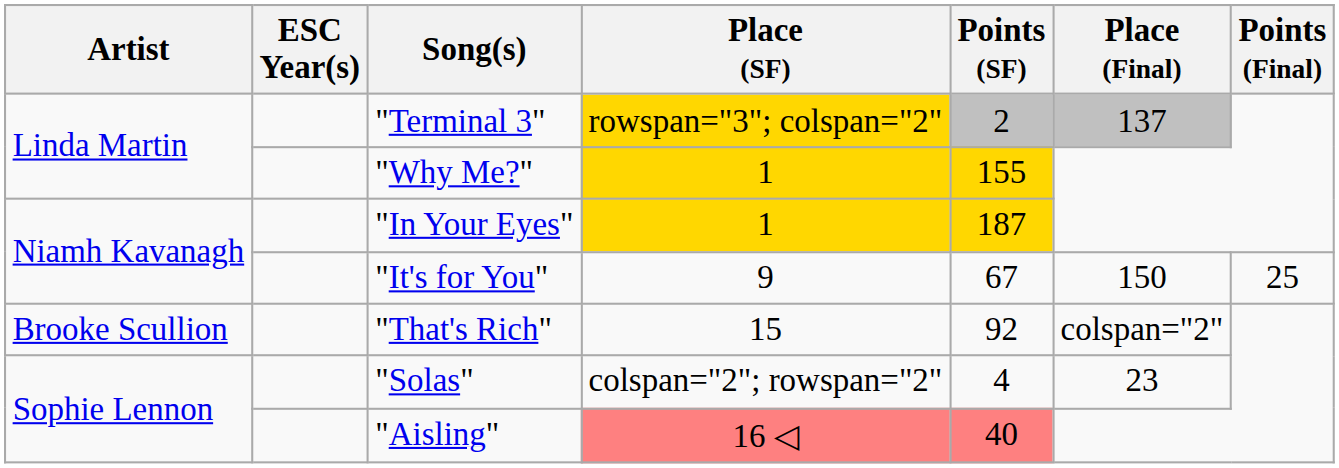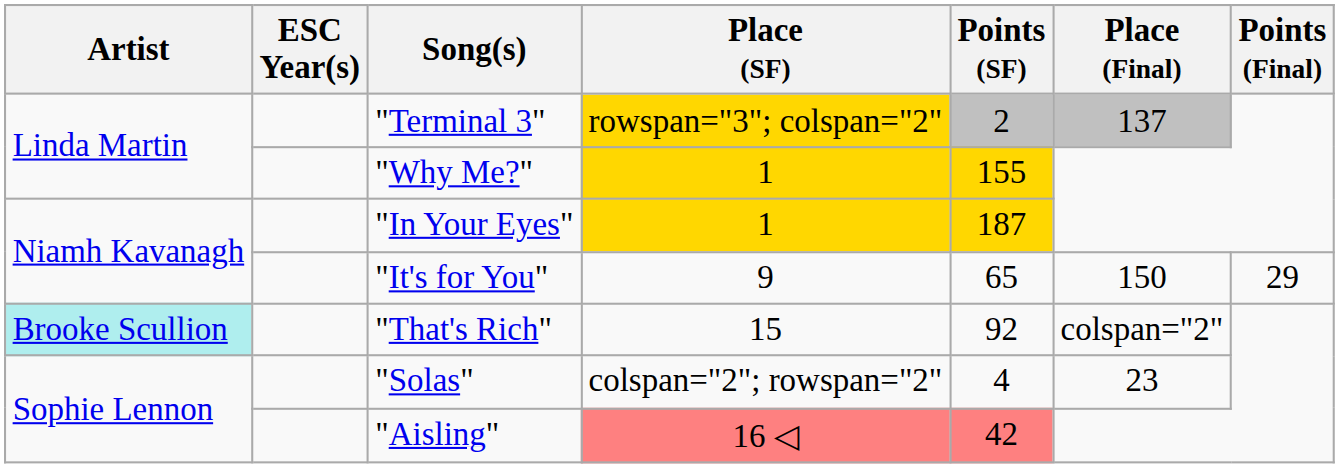(1001, 276) 67 -> (1001, 276) 65
(1282, 276) 25 -> (1282, 276) 29
(120, 329) no background -> (120, 329) paleturquoise background
(1001, 434) 40 -> (1001, 434) 42
